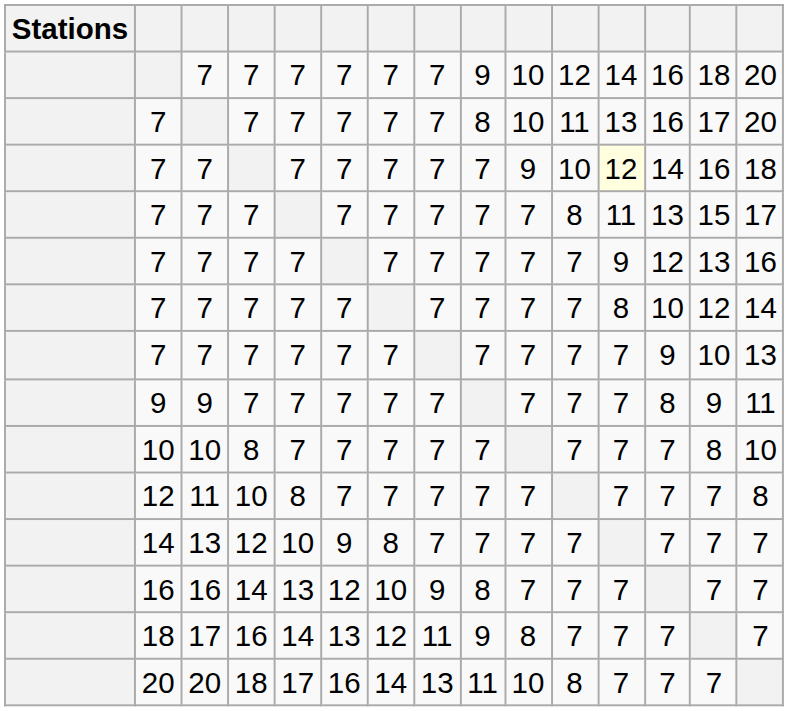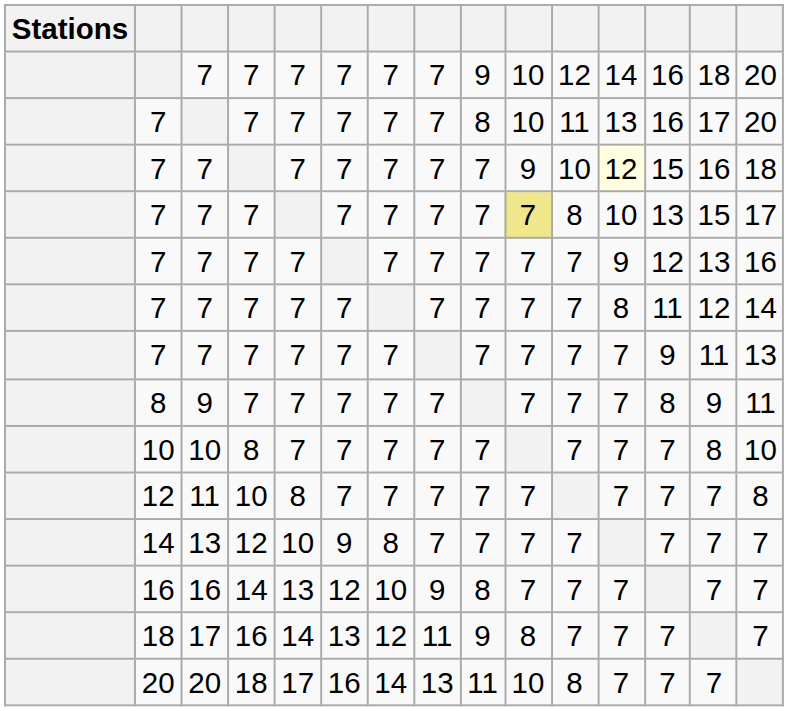(667, 169) 14 -> (667, 169) 15
(528, 215) no background -> (528, 215) khaki background
(621, 215) 11 -> (621, 215) 10
(667, 309) 10 -> (667, 309) 11
(714, 355) 10 -> (714, 355) 11
(158, 402) 9 -> (158, 402) 8
